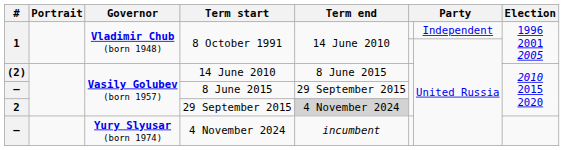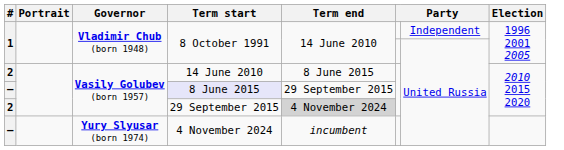(17, 72) (2) -> (10, 72) 2
(237, 90) no background -> (224, 90) lavender background
